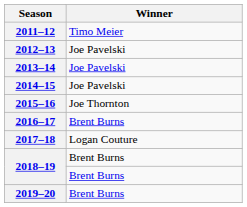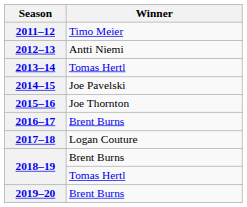(97, 49) Joe Pavelski -> (96, 49) Antti Niemi
(97, 67) Joe Pavelski -> (97, 67) Tomas Hertl
(97, 175) Brent Burns -> (97, 175) Tomas Hertl
